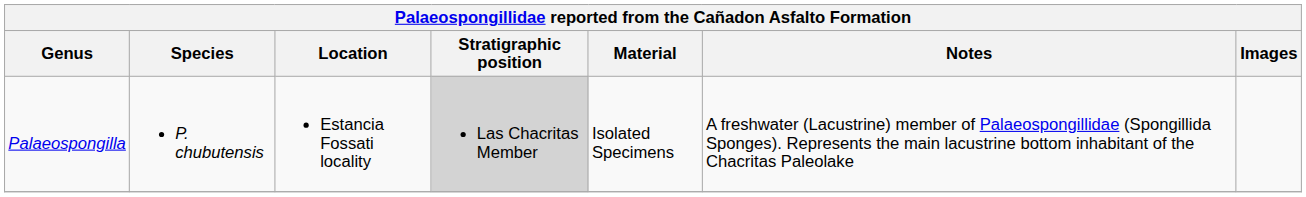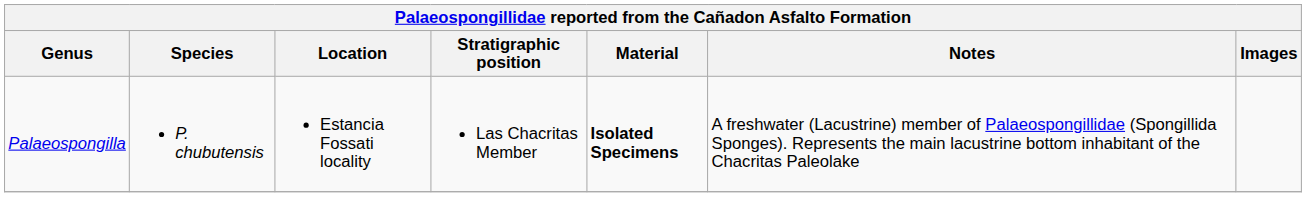(510, 143) lightgrey background -> (509, 143) no background
(633, 143) normal -> (635, 143) bold
